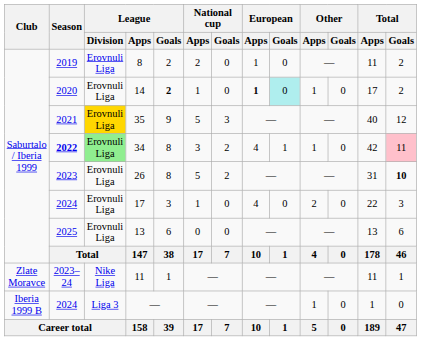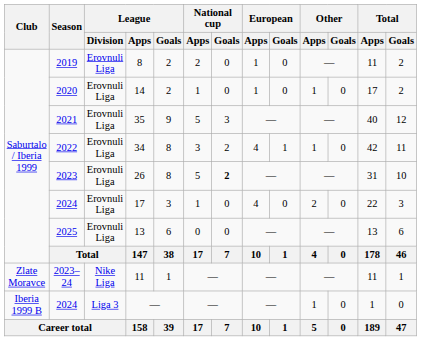(169, 91) bold -> (169, 91) normal
(256, 91) bold -> (256, 91) normal
(285, 91) paleturquoise background -> (285, 91) no background
(105, 119) gold background -> (105, 119) no background
(67, 147) bold -> (67, 147) normal
(105, 147) lightgreen background -> (105, 147) no background
(401, 147) pink background -> (401, 147) no background
(227, 176) normal -> (227, 176) bold
(401, 176) bold -> (401, 176) normal
